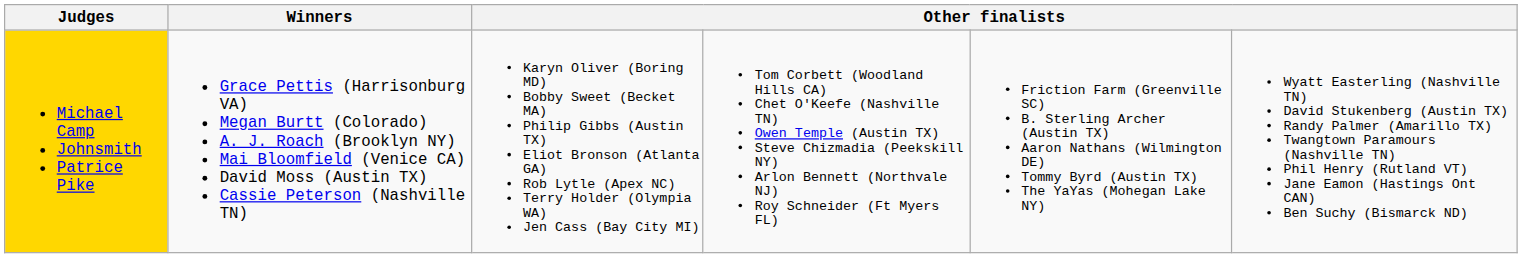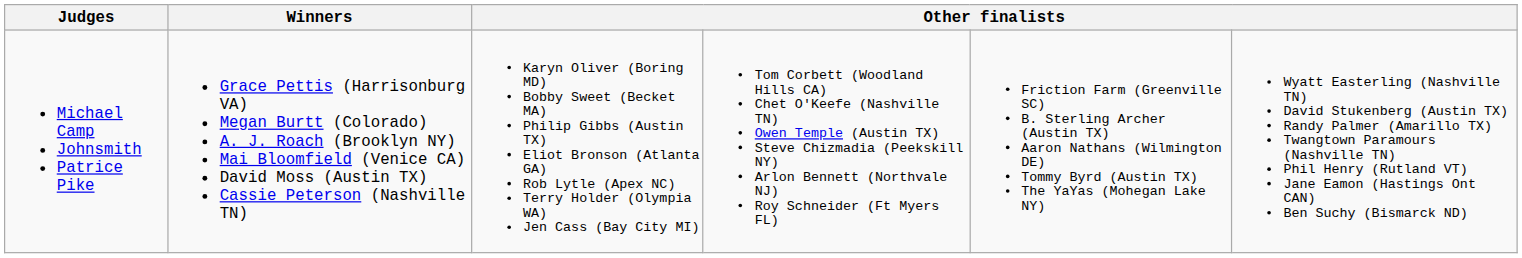(86, 150) gold background -> (86, 150) no background
